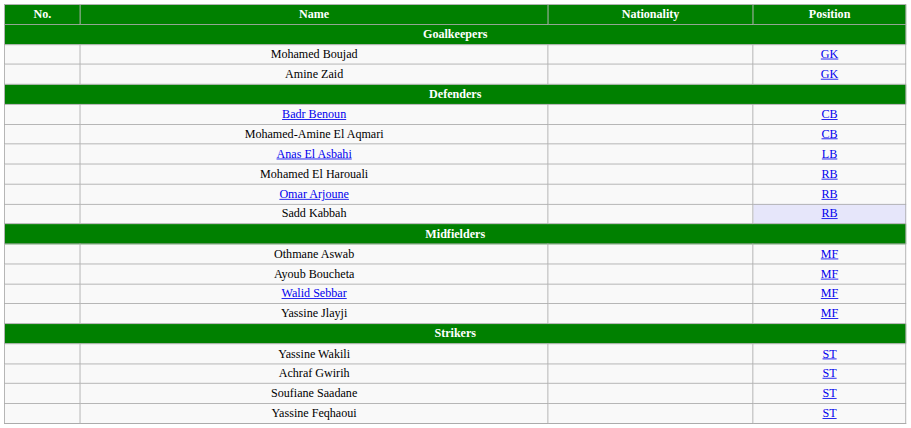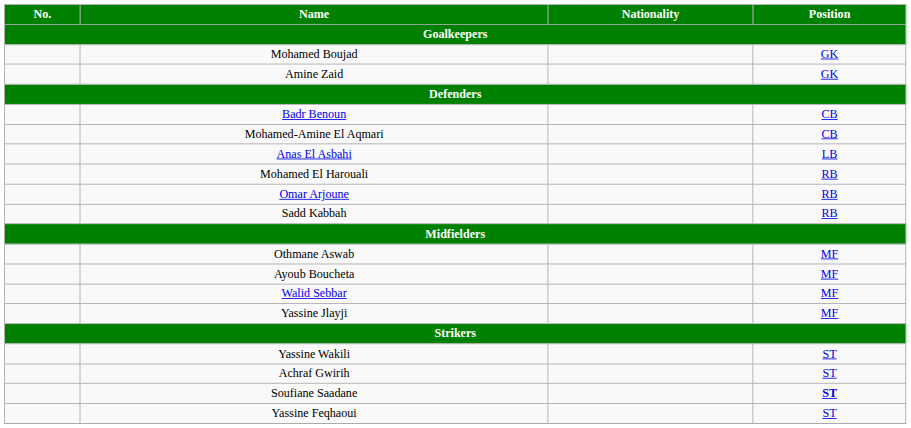(830, 214) lavender background -> (830, 214) no background
(830, 393) normal -> (830, 393) bold
